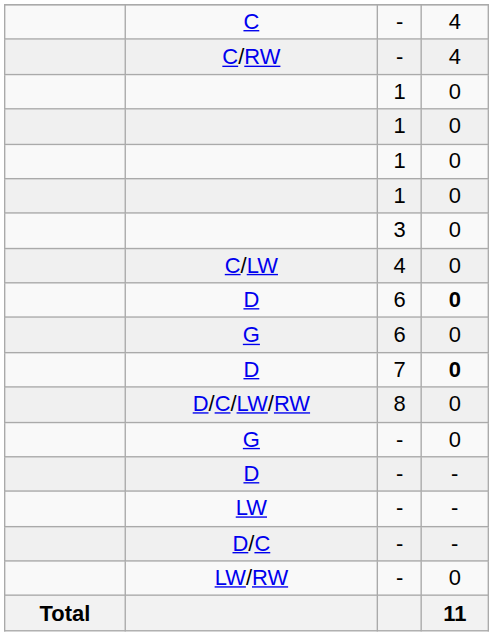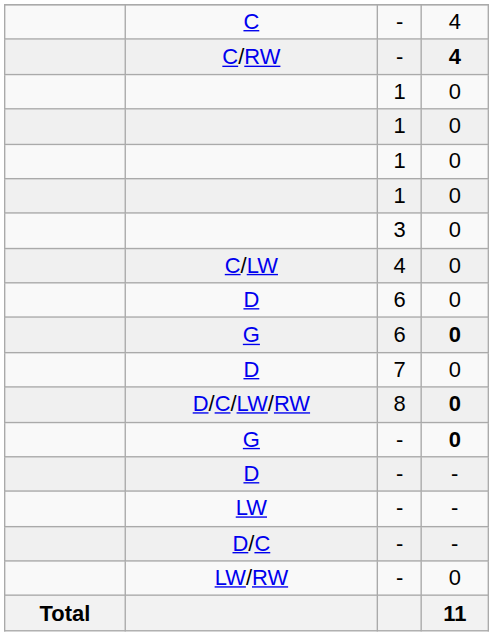(455, 56) normal -> (455, 56) bold
(455, 299) bold -> (455, 299) normal
(455, 334) normal -> (455, 334) bold
(455, 369) bold -> (455, 369) normal
(455, 404) normal -> (455, 404) bold
(455, 439) normal -> (455, 439) bold
